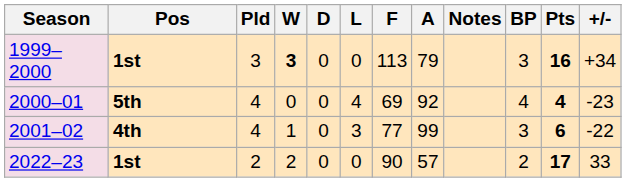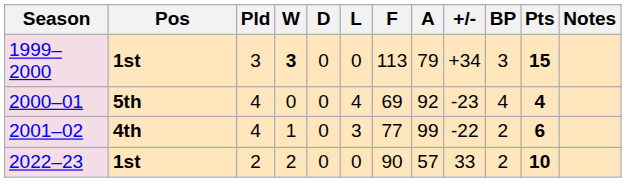columns swapped: (600, 19) <-> (475, 19)
(560, 60) 16 -> (540, 60) 15
(523, 131) 3 -> (503, 131) 2
(560, 161) 17 -> (540, 161) 10
